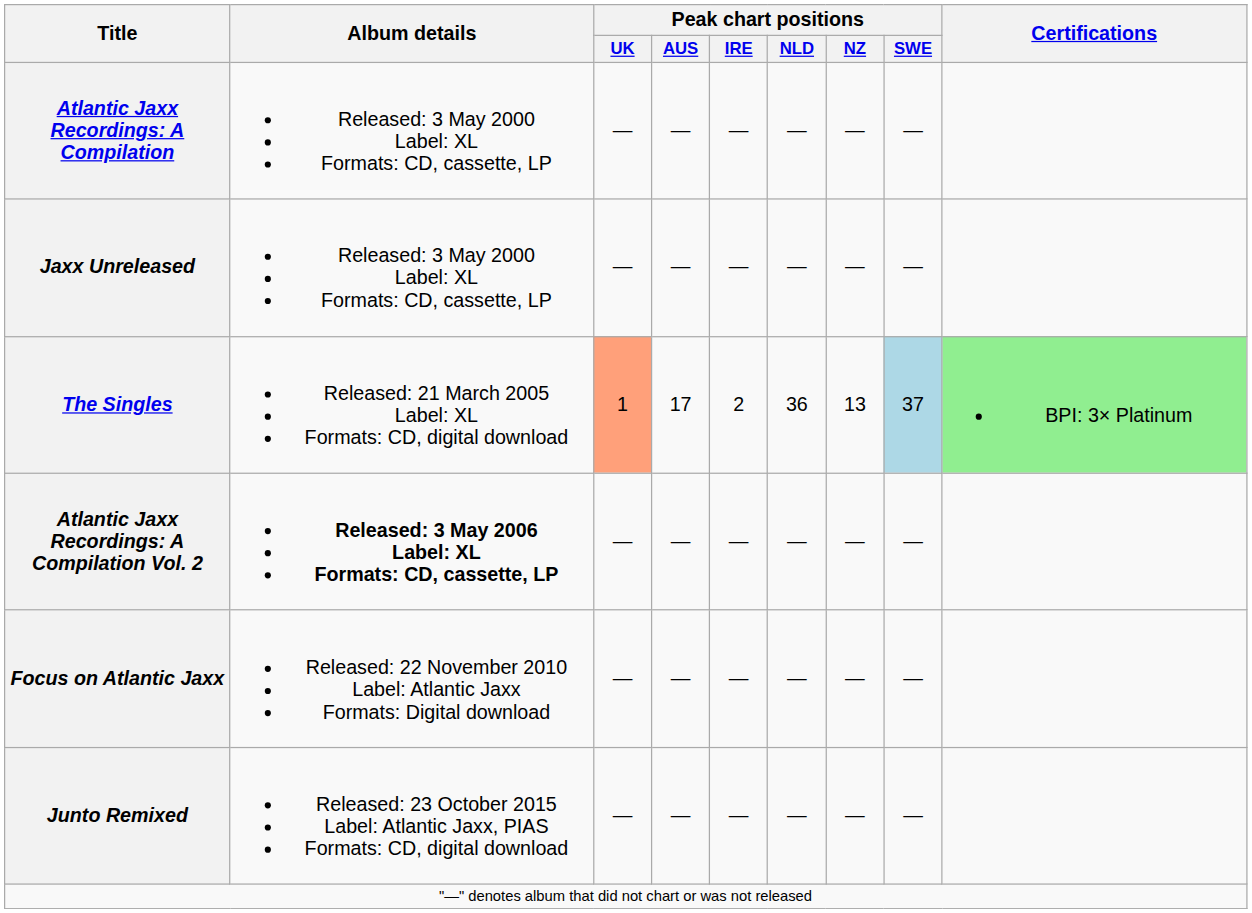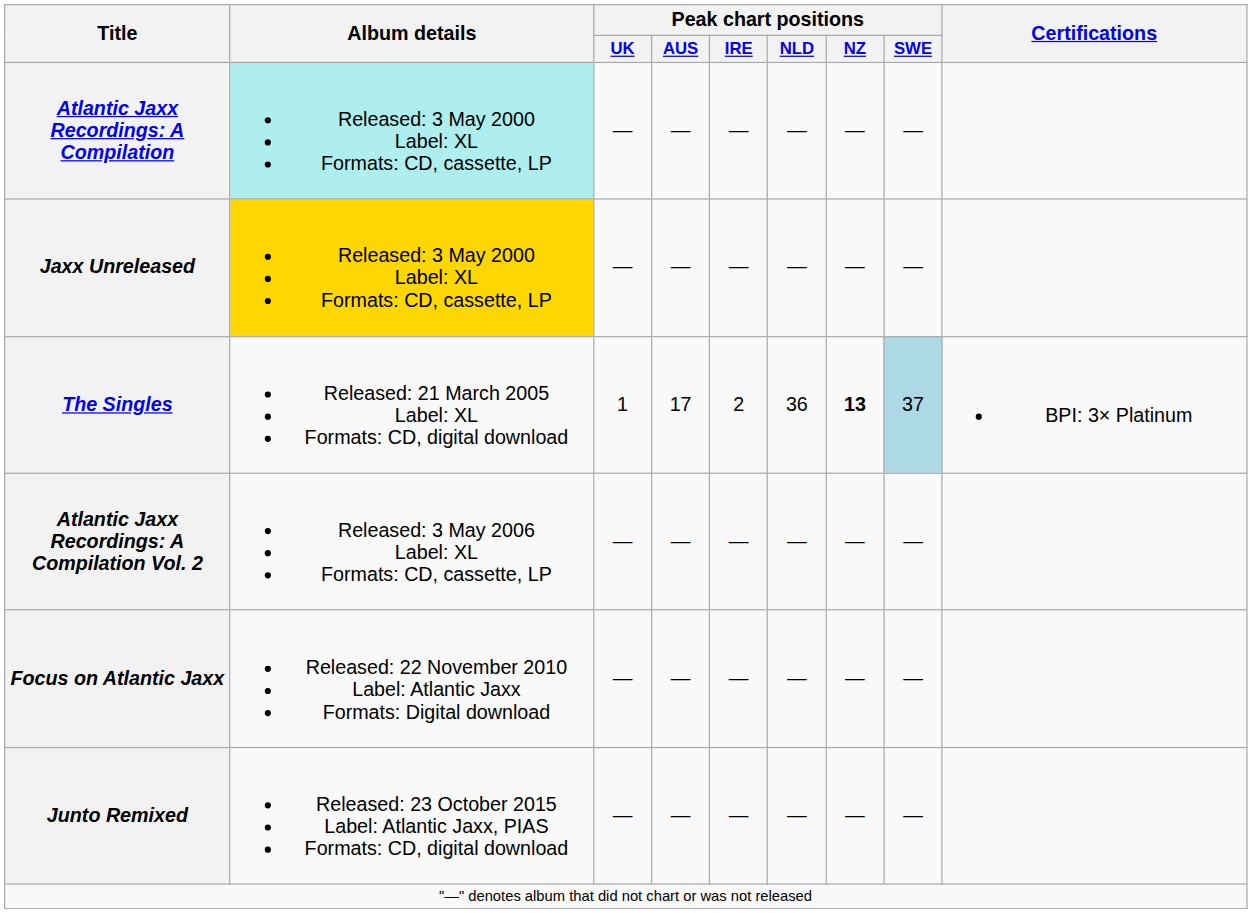(412, 142) no background -> (412, 142) paleturquoise background
(412, 279) no background -> (412, 279) gold background
(623, 404) lightsalmon background -> (623, 404) no background
(855, 404) normal -> (855, 404) bold
(1094, 416) lightgreen background -> (1094, 416) no background
(412, 553) bold -> (412, 553) normal
